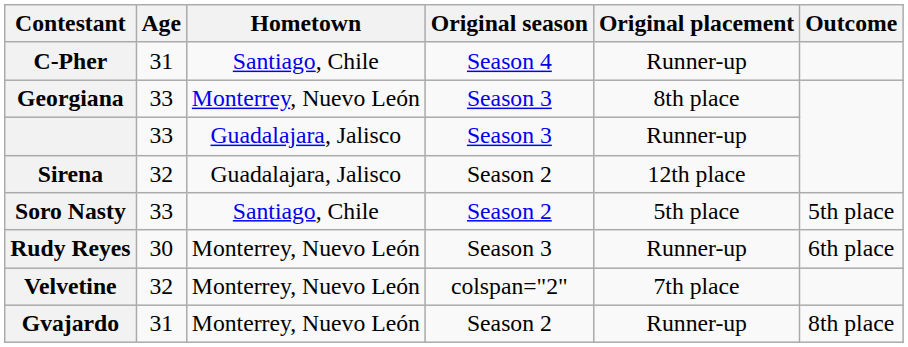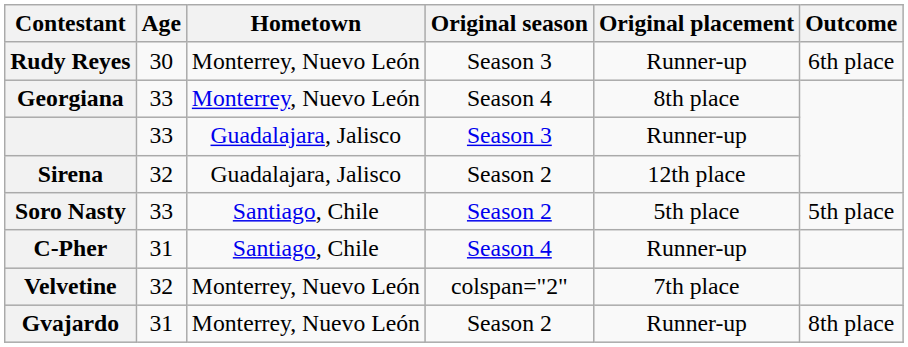rows swapped: (70, 60) <-> (70, 248)
(509, 98) Season 3 -> (509, 98) Season 4
